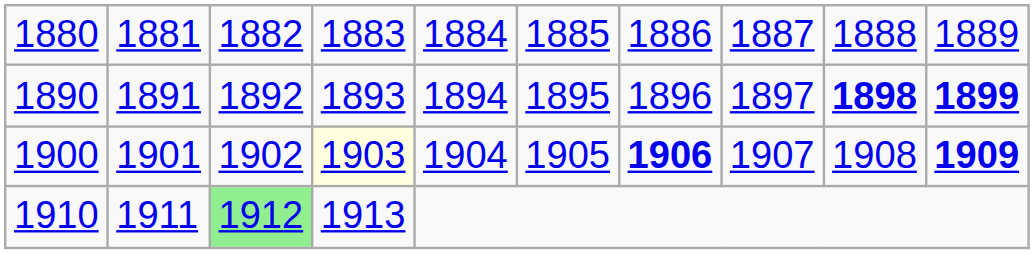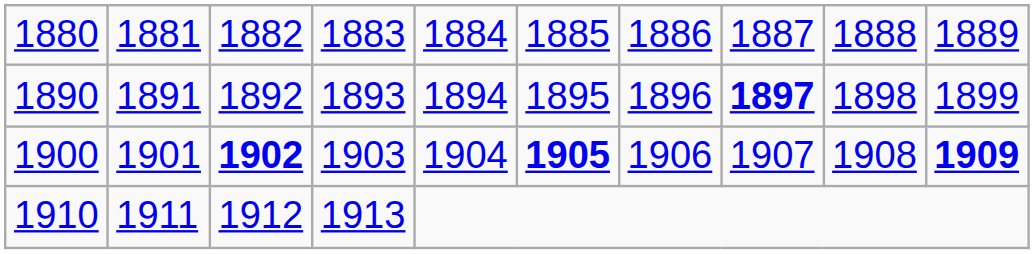(772, 95) normal -> (772, 95) bold
(874, 95) bold -> (874, 95) normal
(977, 95) bold -> (977, 95) normal
(261, 155) normal -> (261, 155) bold
(363, 155) lightyellow background -> (363, 155) no background
(568, 155) normal -> (568, 155) bold
(670, 155) bold -> (670, 155) normal
(261, 215) lightgreen background -> (261, 215) no background
